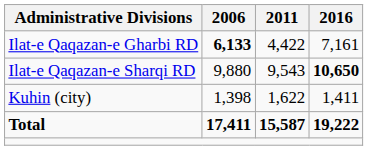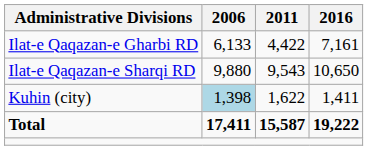(232, 44) bold -> (232, 44) normal
(336, 71) bold -> (336, 71) normal
(232, 97) no background -> (232, 97) lightblue background
